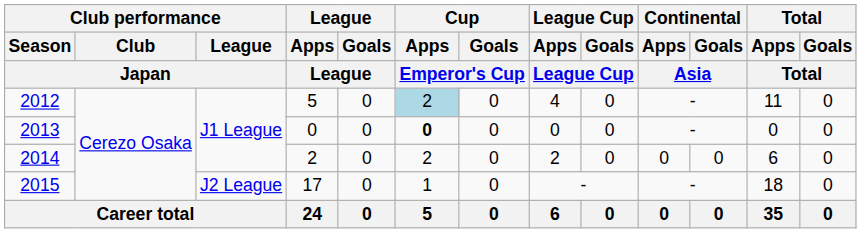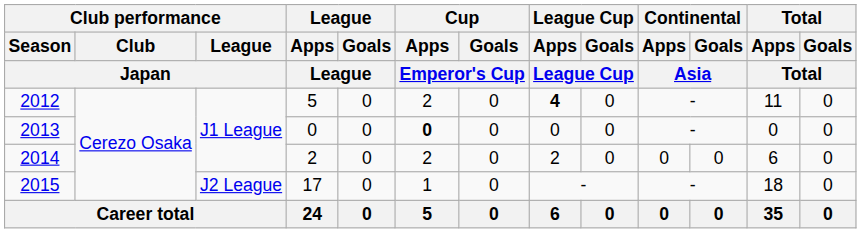(427, 102) lightblue background -> (427, 102) no background
(555, 102) normal -> (555, 102) bold
